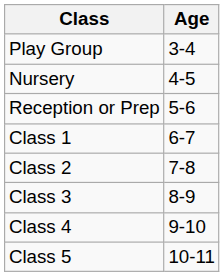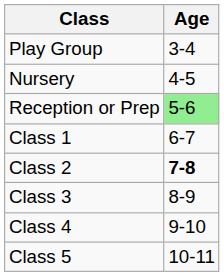(182, 108) no background -> (182, 108) lightgreen background
(182, 167) normal -> (182, 167) bold
